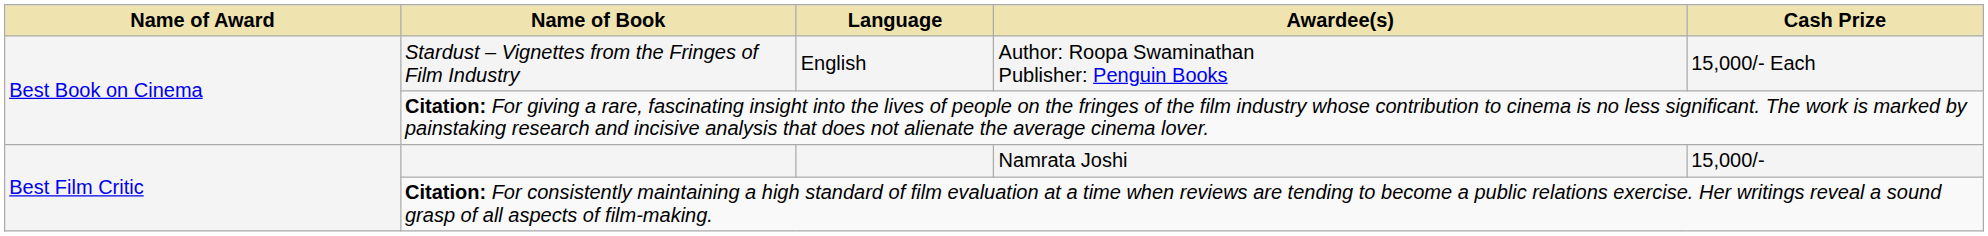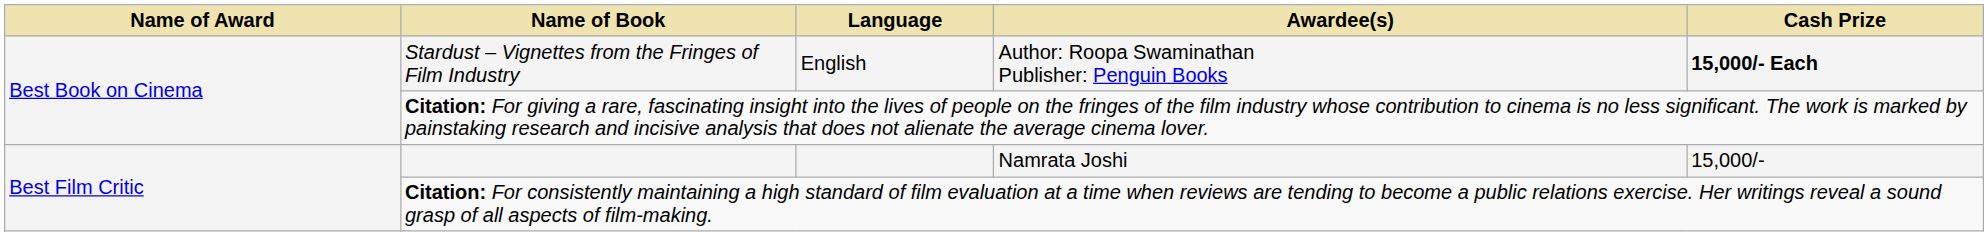(1753, 63) normal -> (1755, 63) bold
